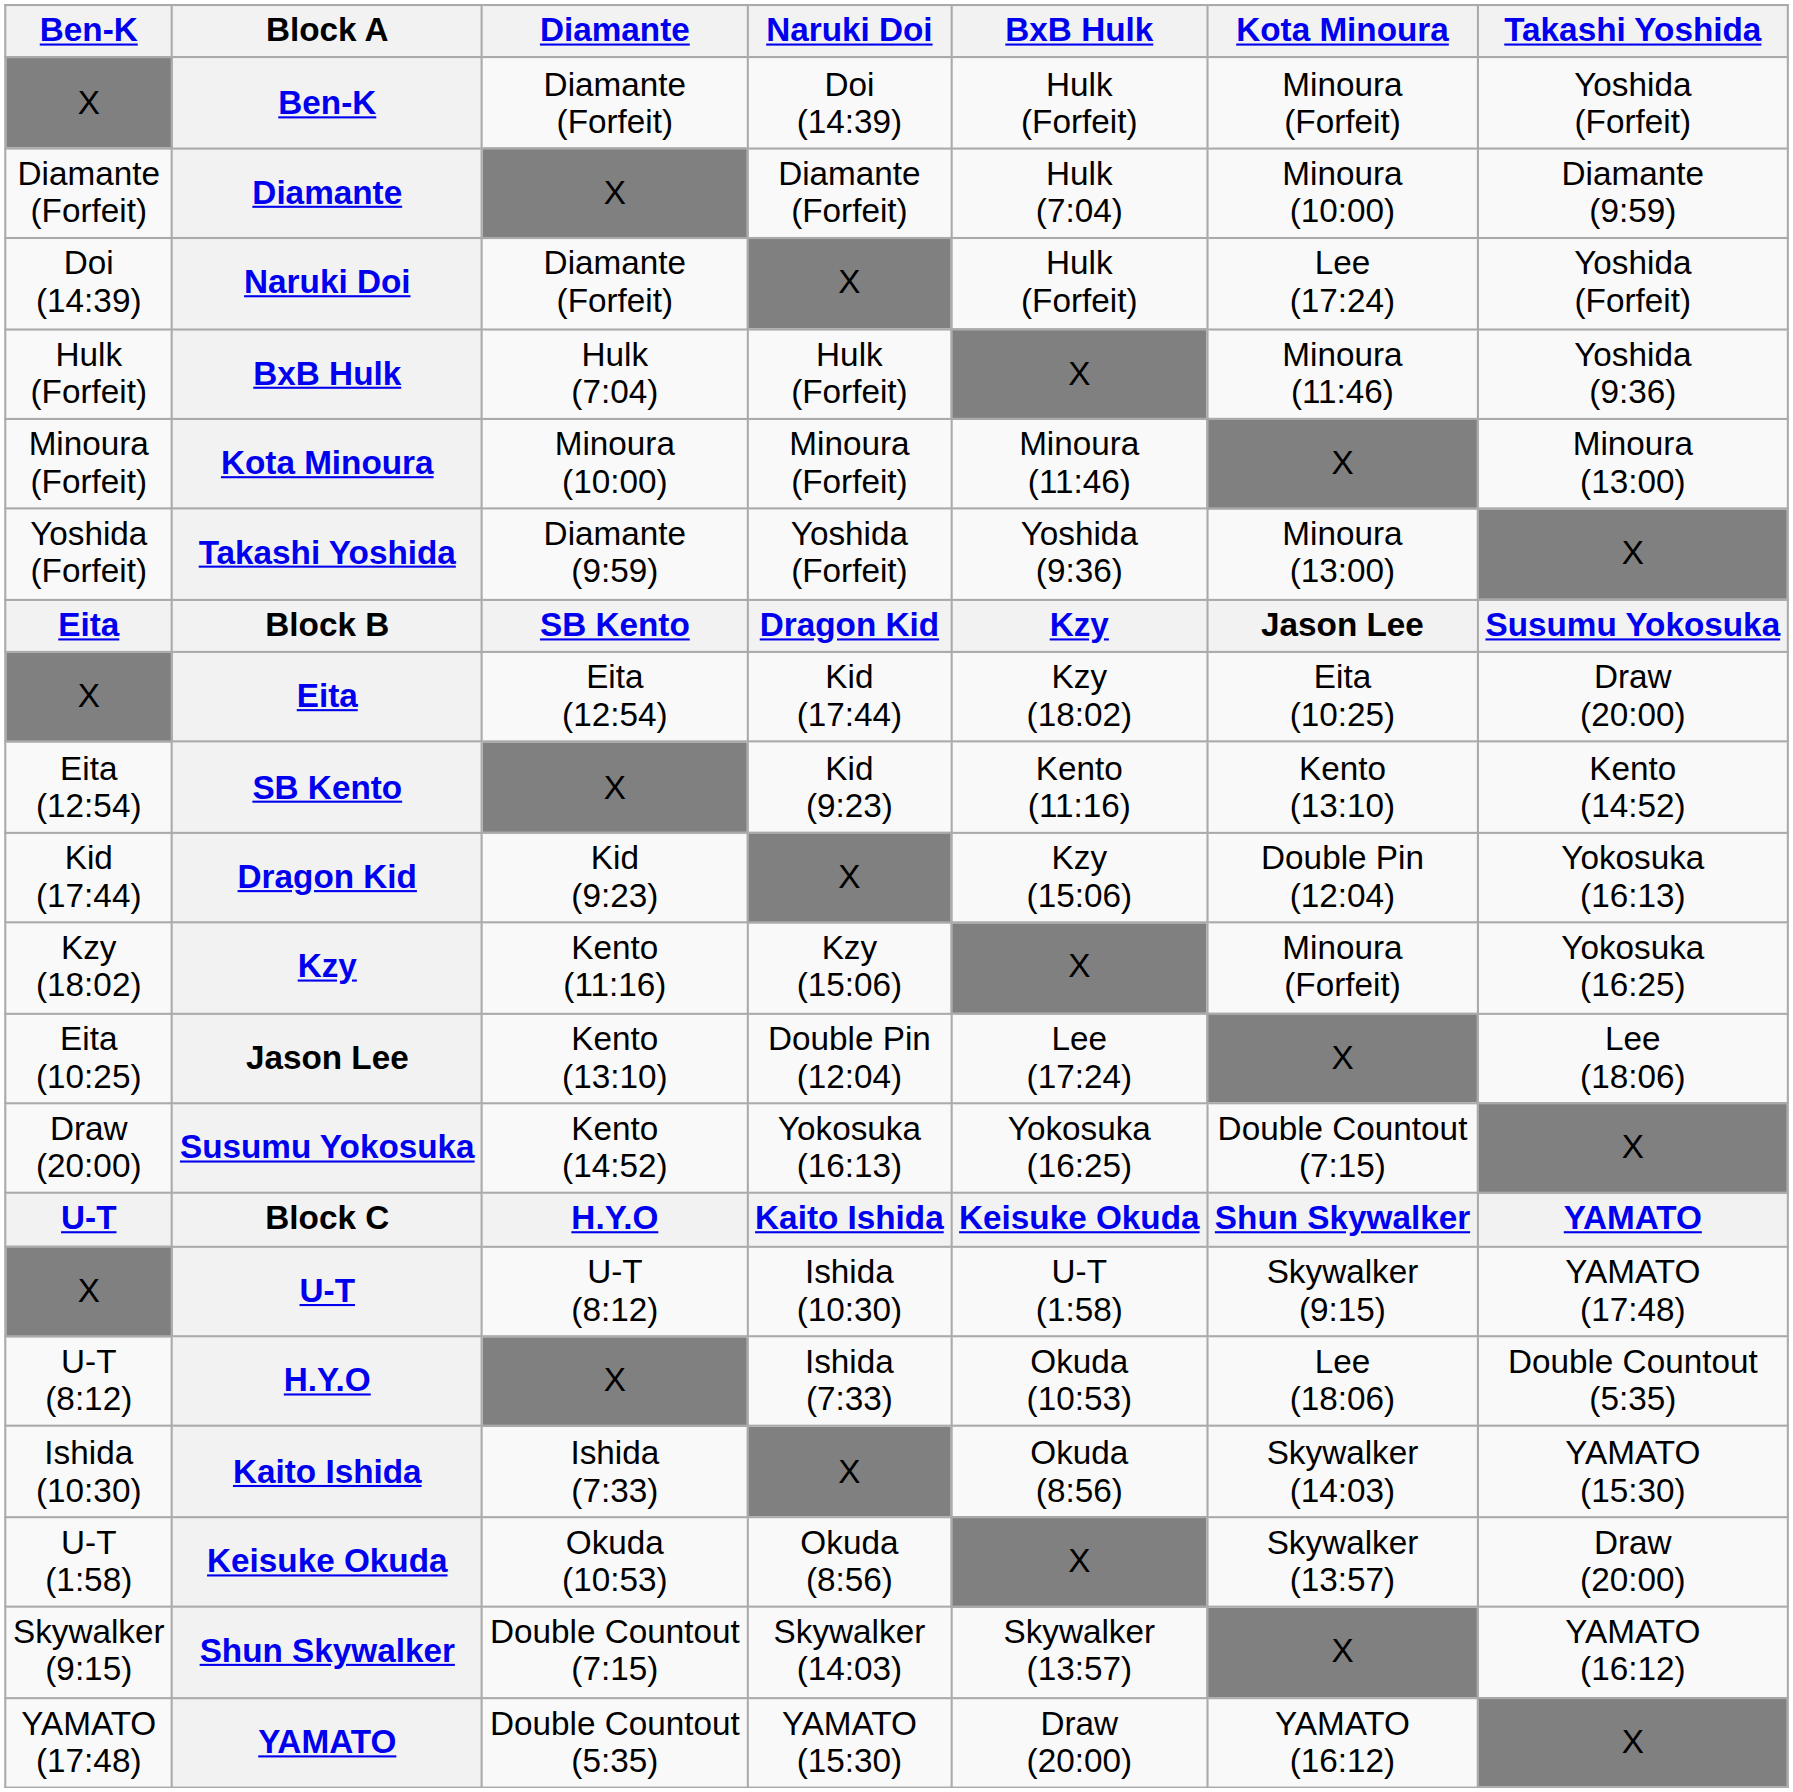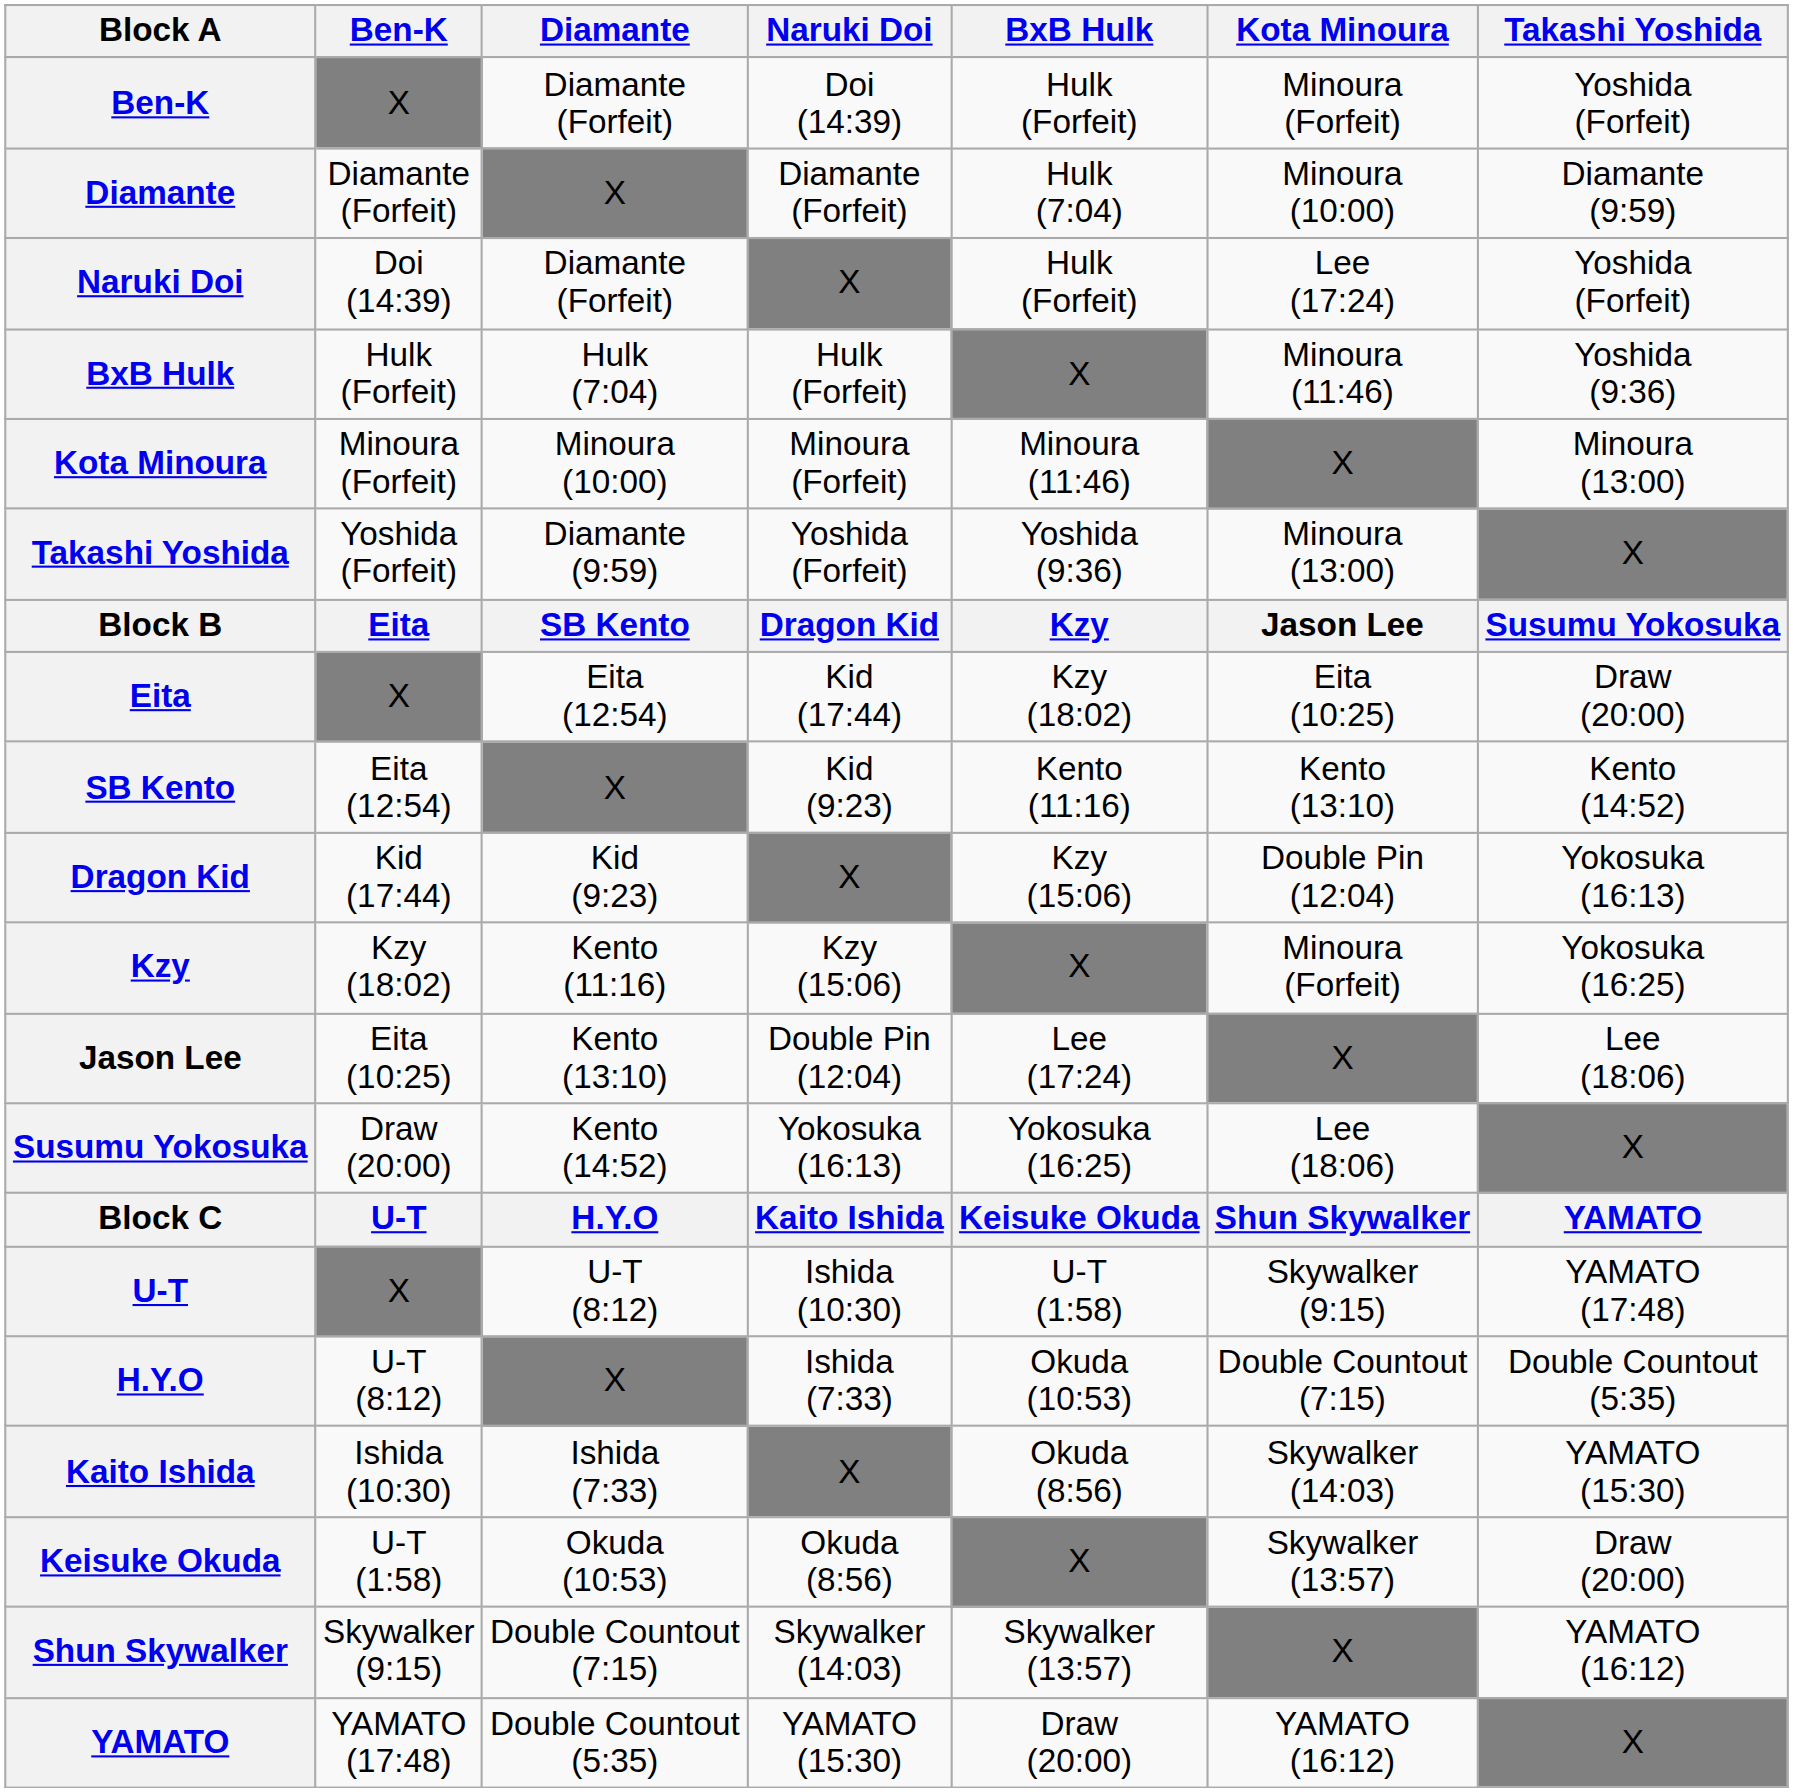columns swapped: (327, 30) <-> (89, 30)
(1342, 1147) Double Countout (7:15) -> (1342, 1147) Lee (18:06)
(1342, 1380) Lee (18:06) -> (1342, 1380) Double Countout (7:15)
